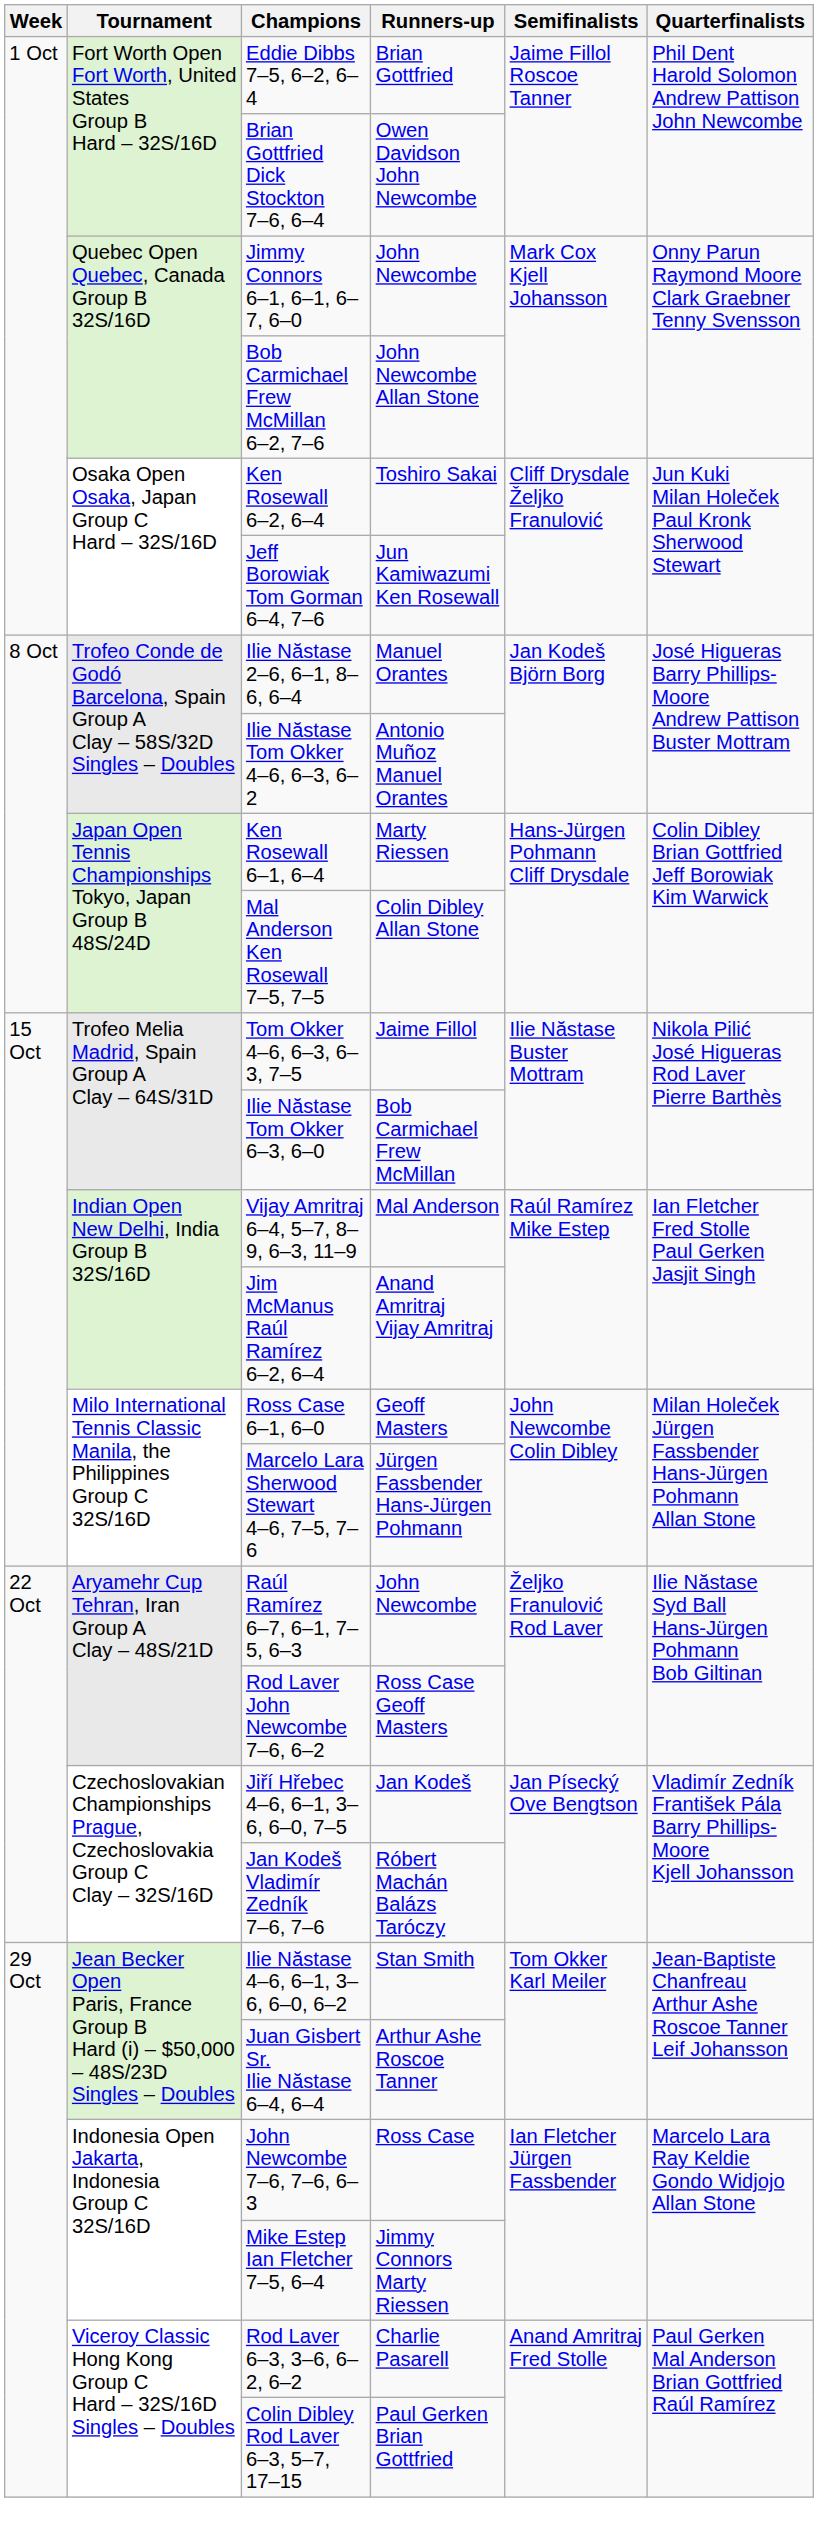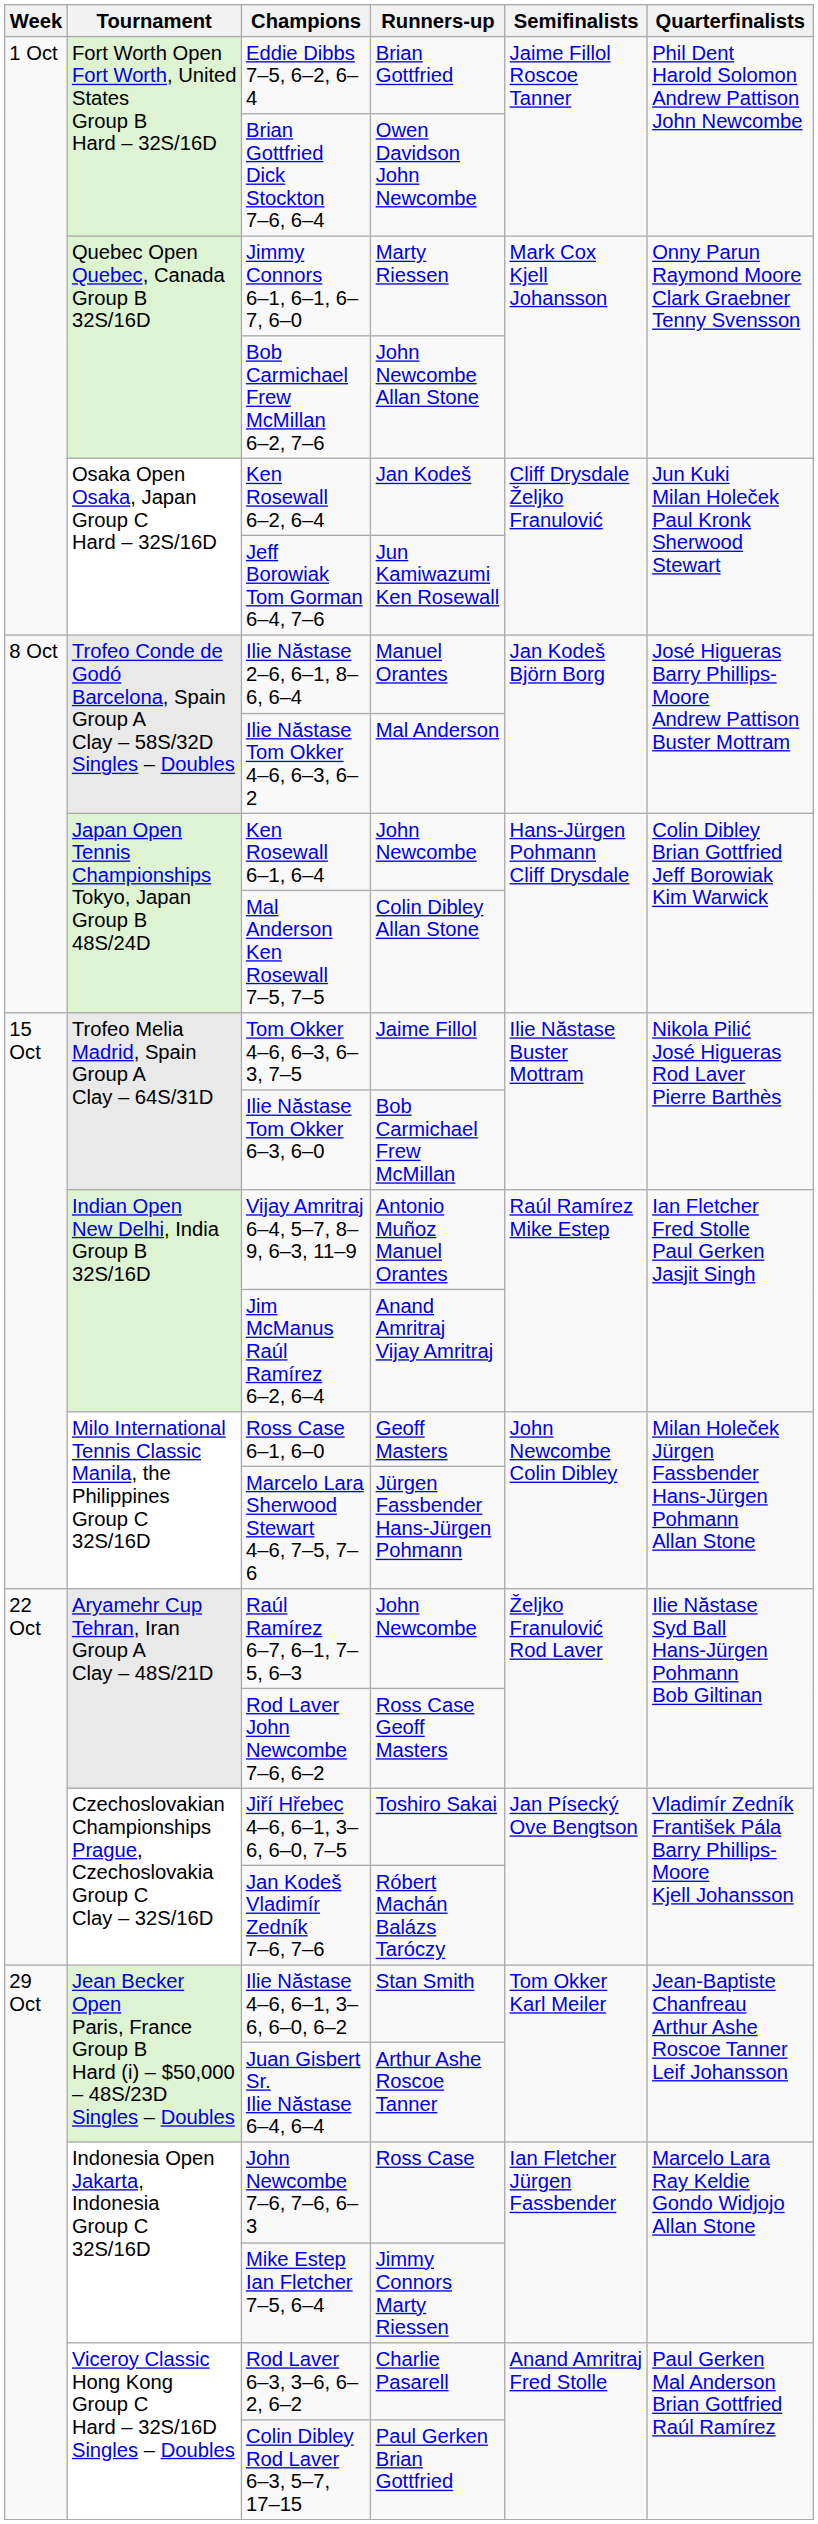(426, 264) John Newcombe -> (412, 264) Marty Riessen
(436, 475) Toshiro Sakai -> (423, 475) Jan Kodeš
(412, 763) Antonio Muñoz Manuel Orantes -> (437, 729) Mal Anderson
(412, 840) Marty Riessen -> (426, 840) John Newcombe
(437, 1206) Mal Anderson -> (412, 1240) Antonio Muñoz Manuel Orantes
(423, 1782) Jan Kodeš -> (436, 1805) Toshiro Sakai
